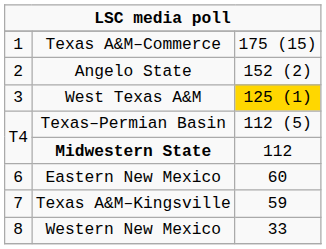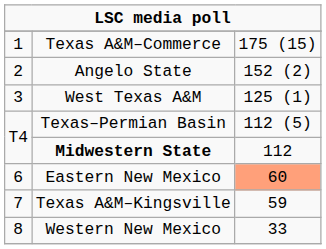(278, 98) gold background -> (278, 98) no background
(278, 177) no background -> (278, 177) lightsalmon background
